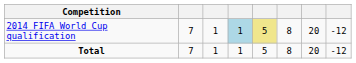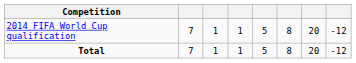(240, 31) lightblue background -> (240, 31) no background
(265, 31) khaki background -> (265, 31) no background
